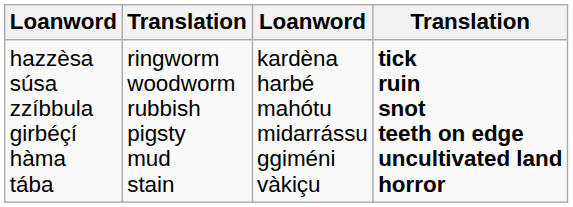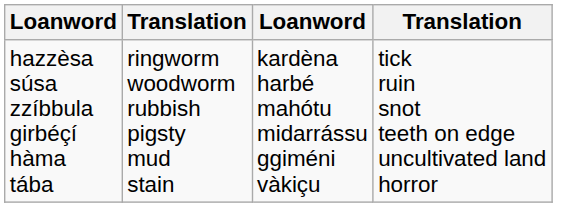(470, 120) bold -> (462, 120) normal
